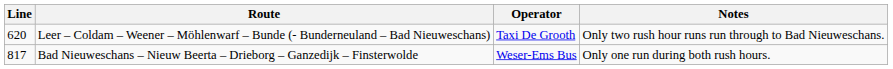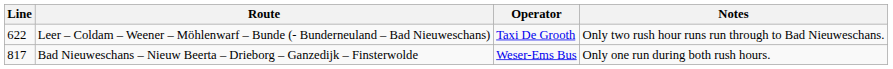(17, 34) 620 -> (17, 34) 622
